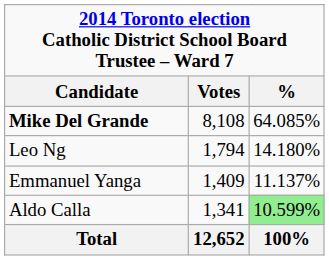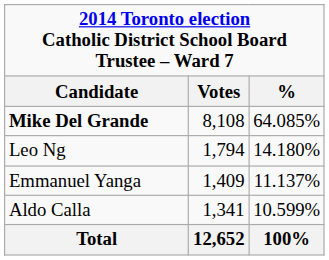(287, 209) lightgreen background -> (287, 209) no background
